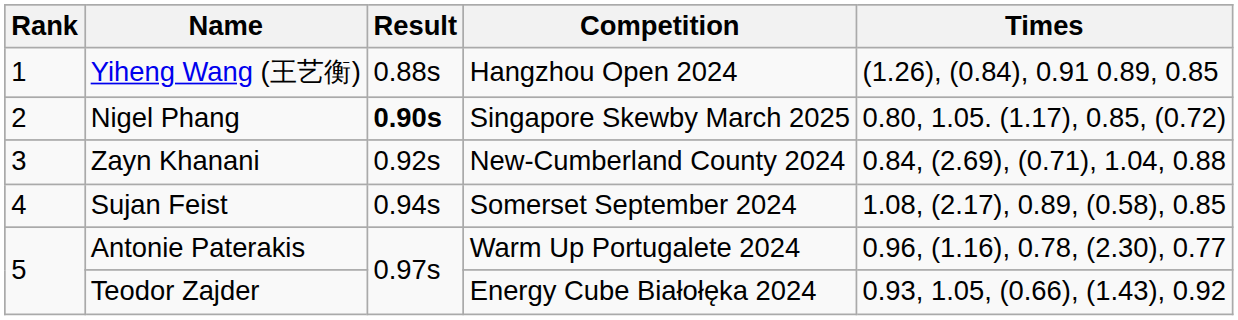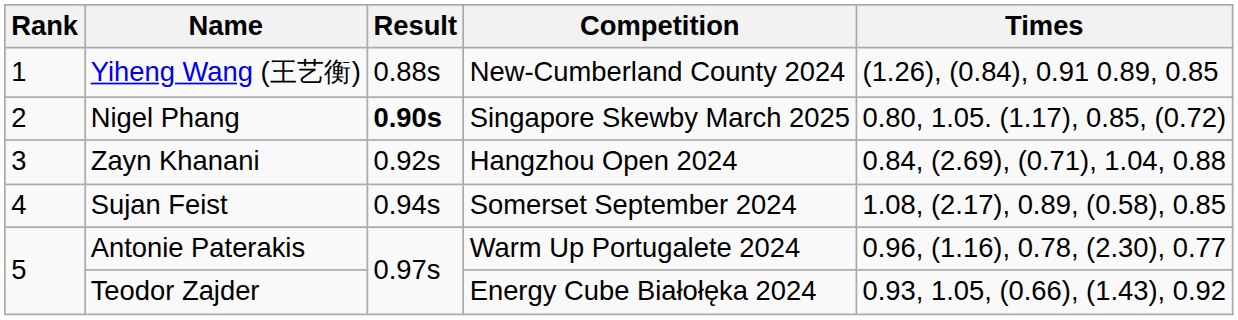(604, 72) Hangzhou Open 2024 -> (658, 72) New-Cumberland County 2024
(658, 161) New-Cumberland County 2024 -> (604, 161) Hangzhou Open 2024
